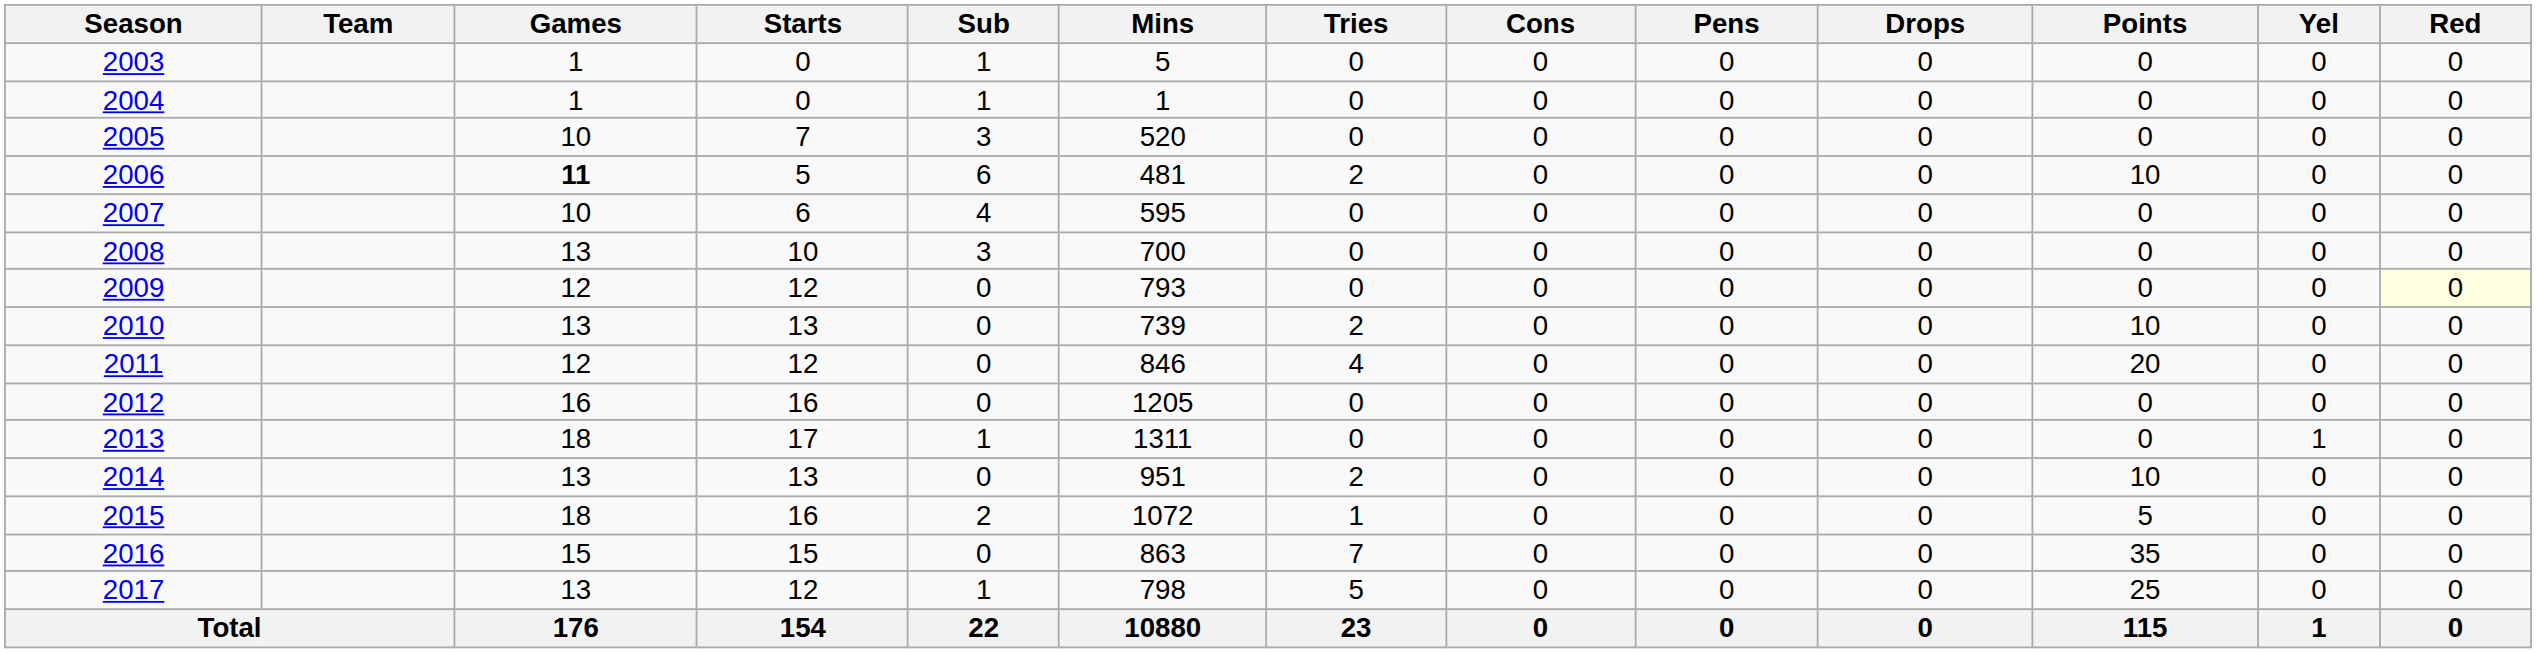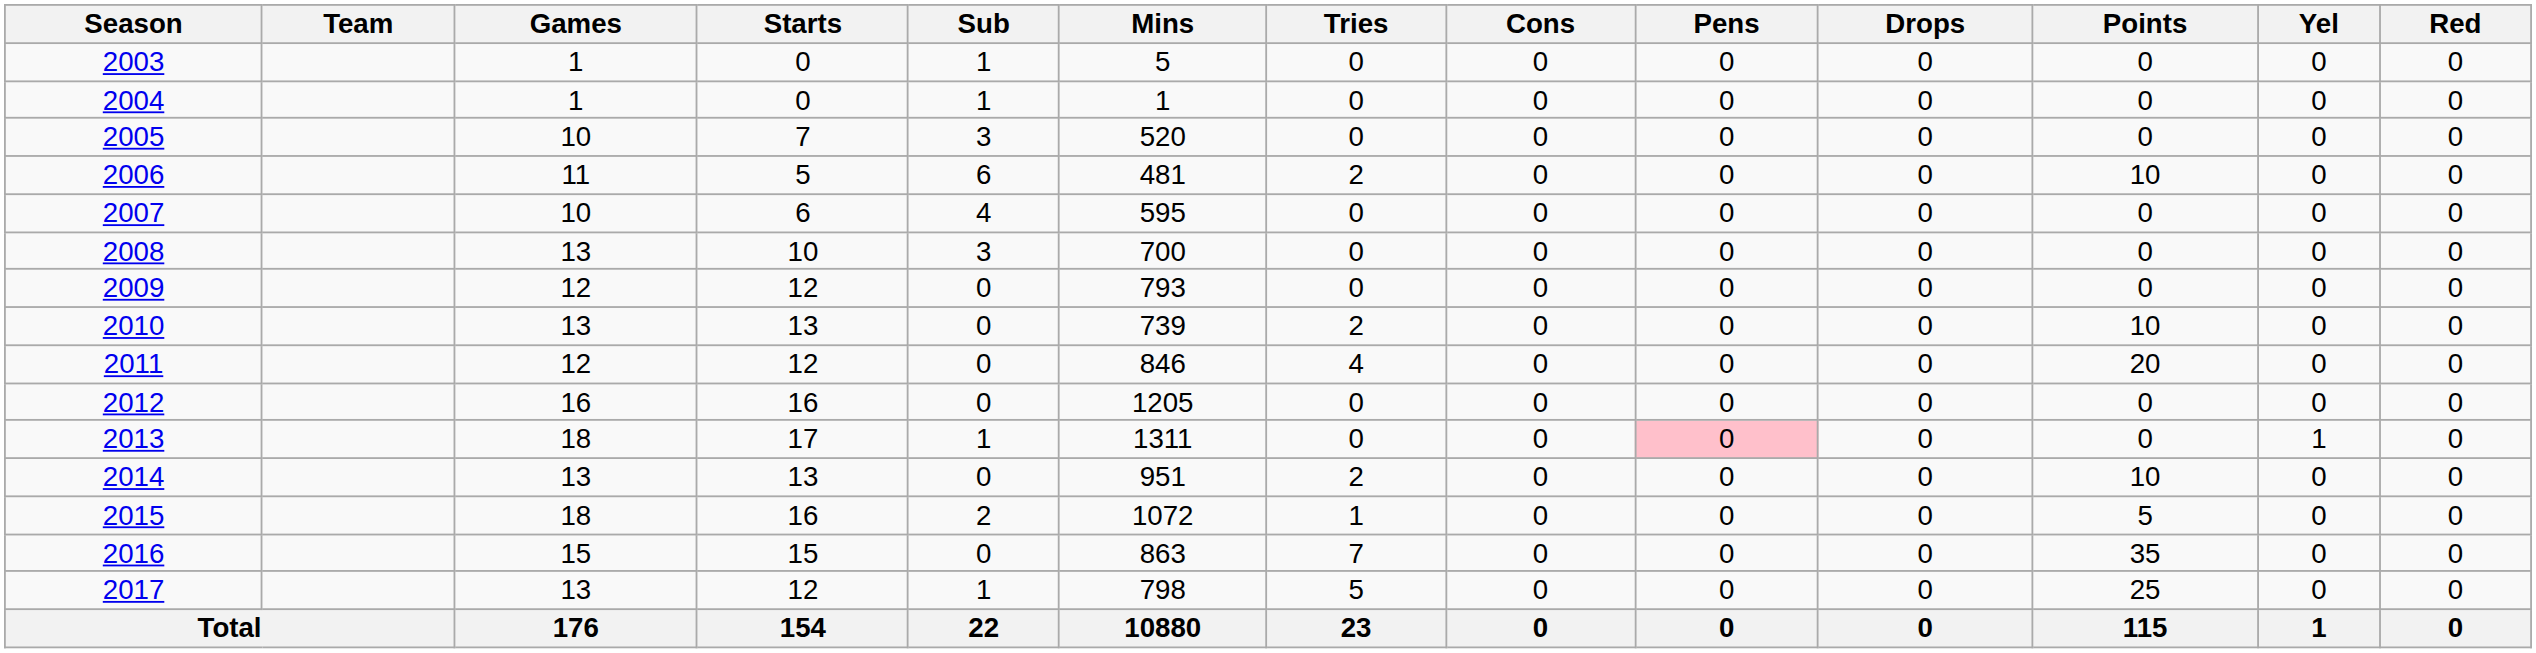(576, 174) bold -> (576, 174) normal
(2455, 288) lightyellow background -> (2455, 288) no background
(1727, 439) no background -> (1727, 439) pink background
